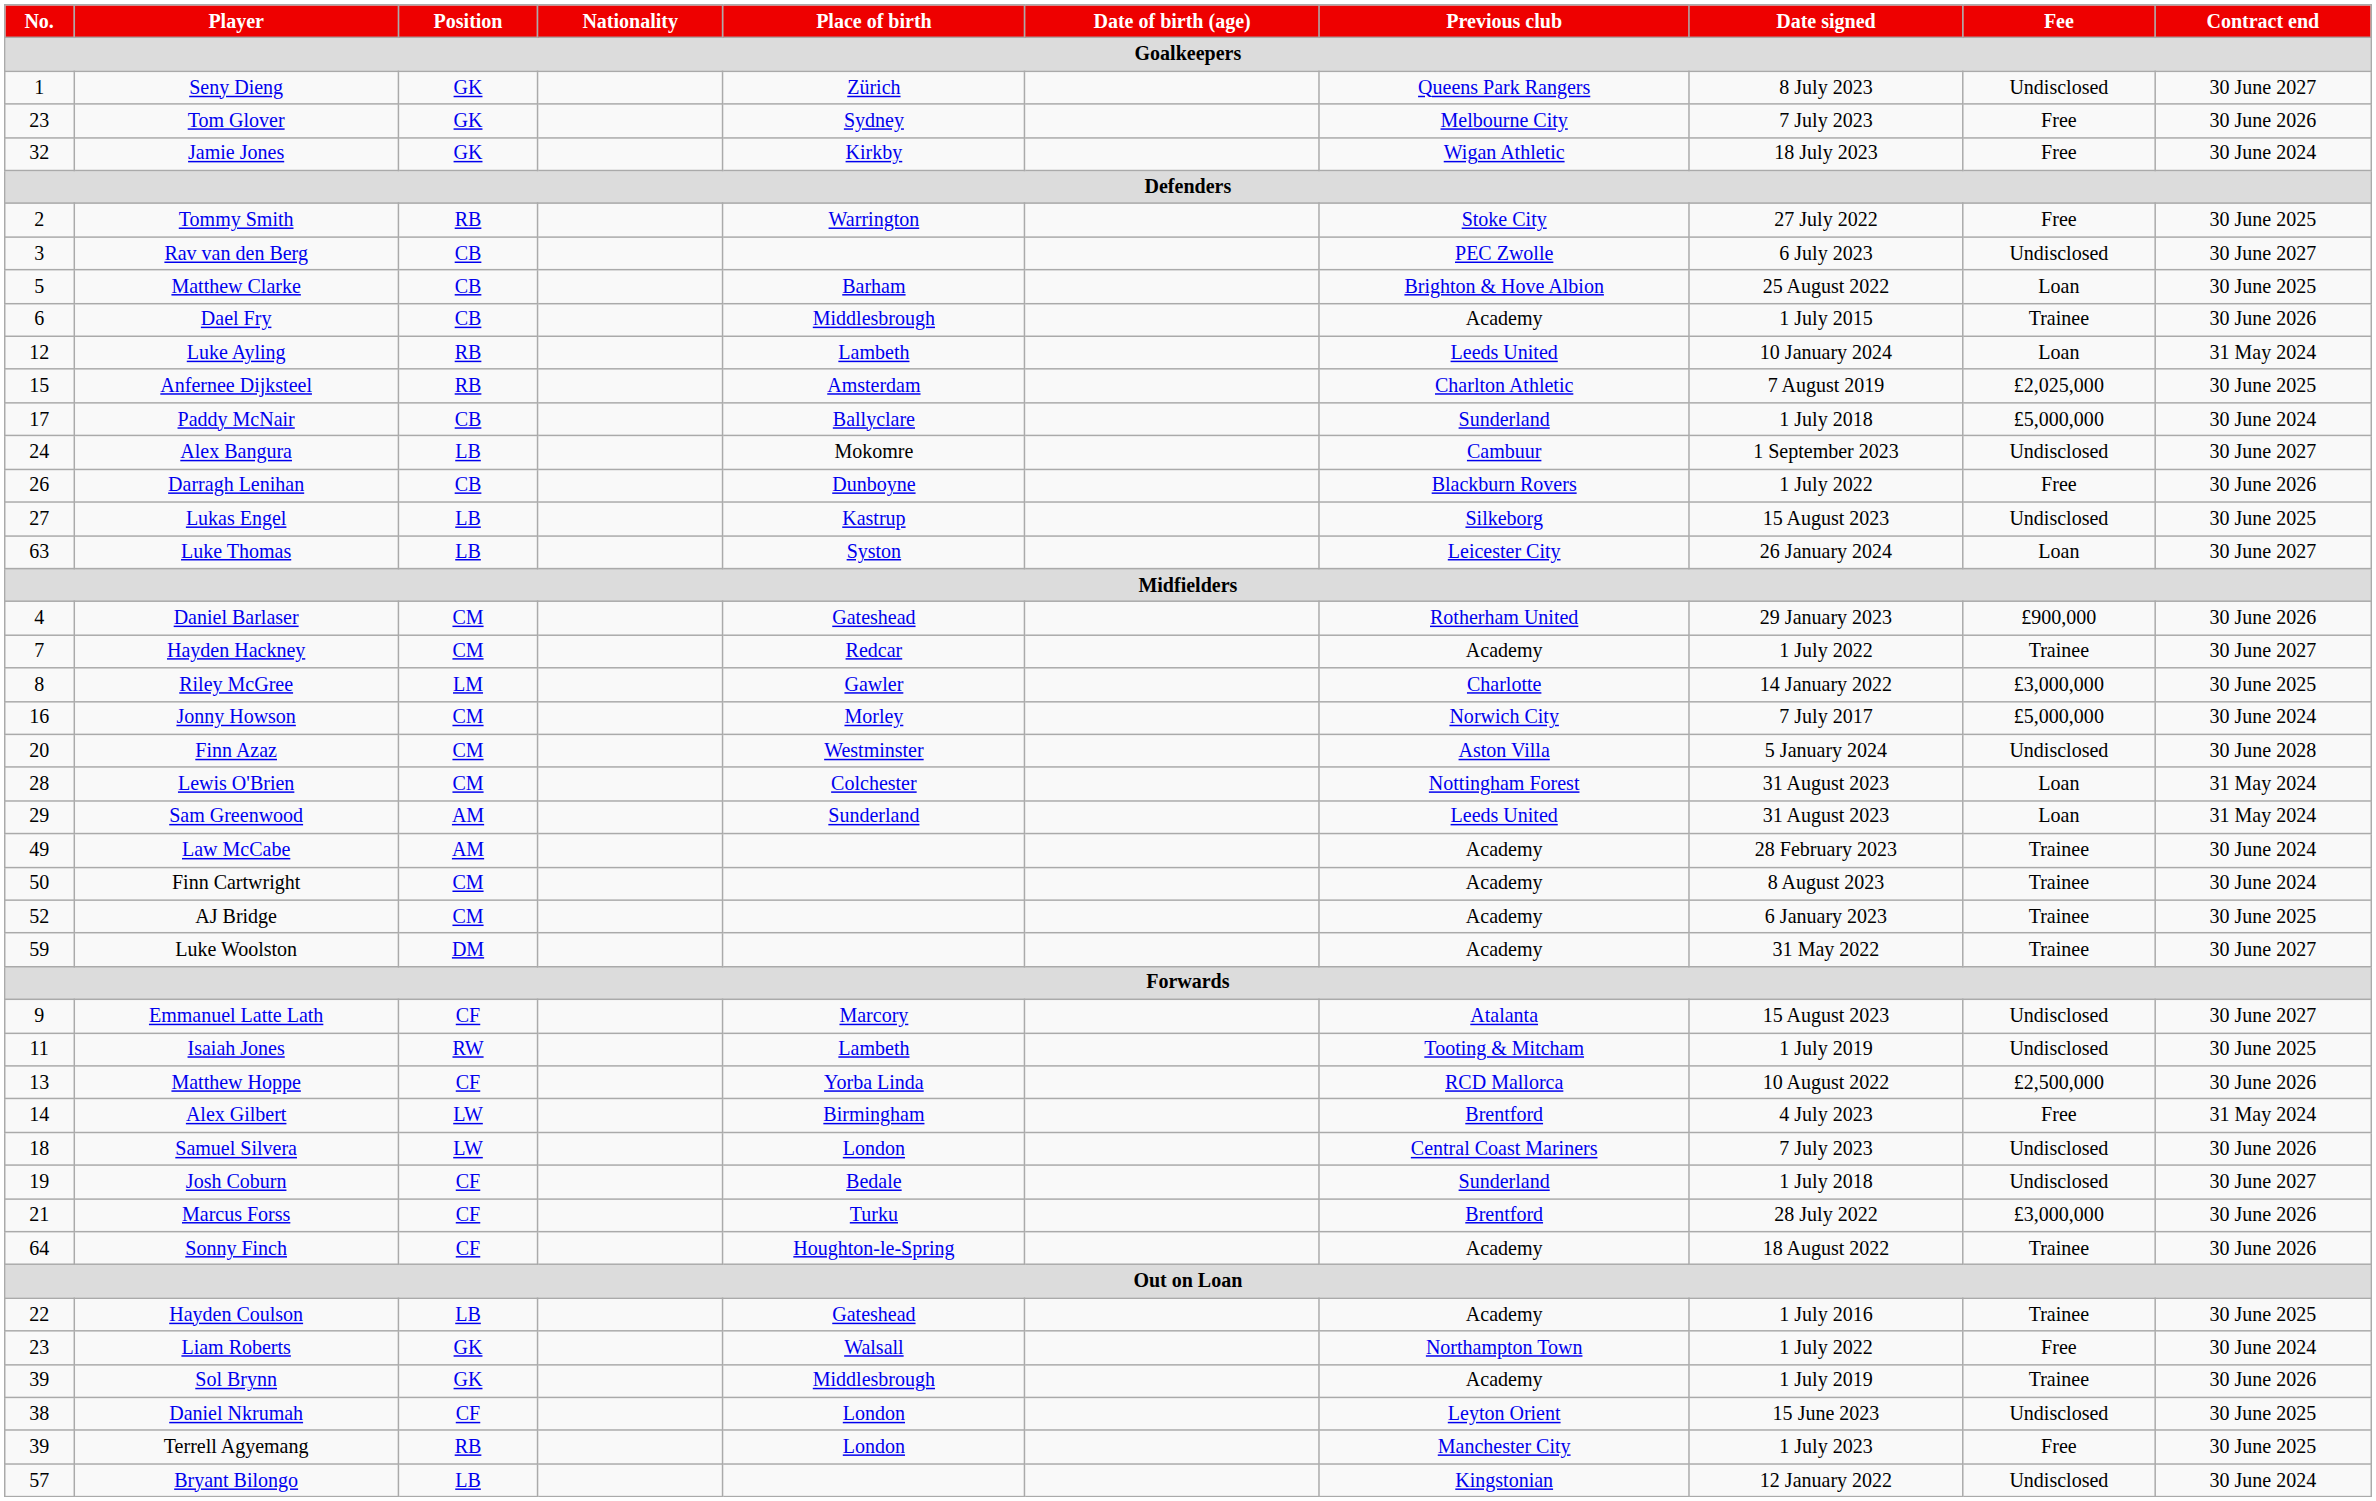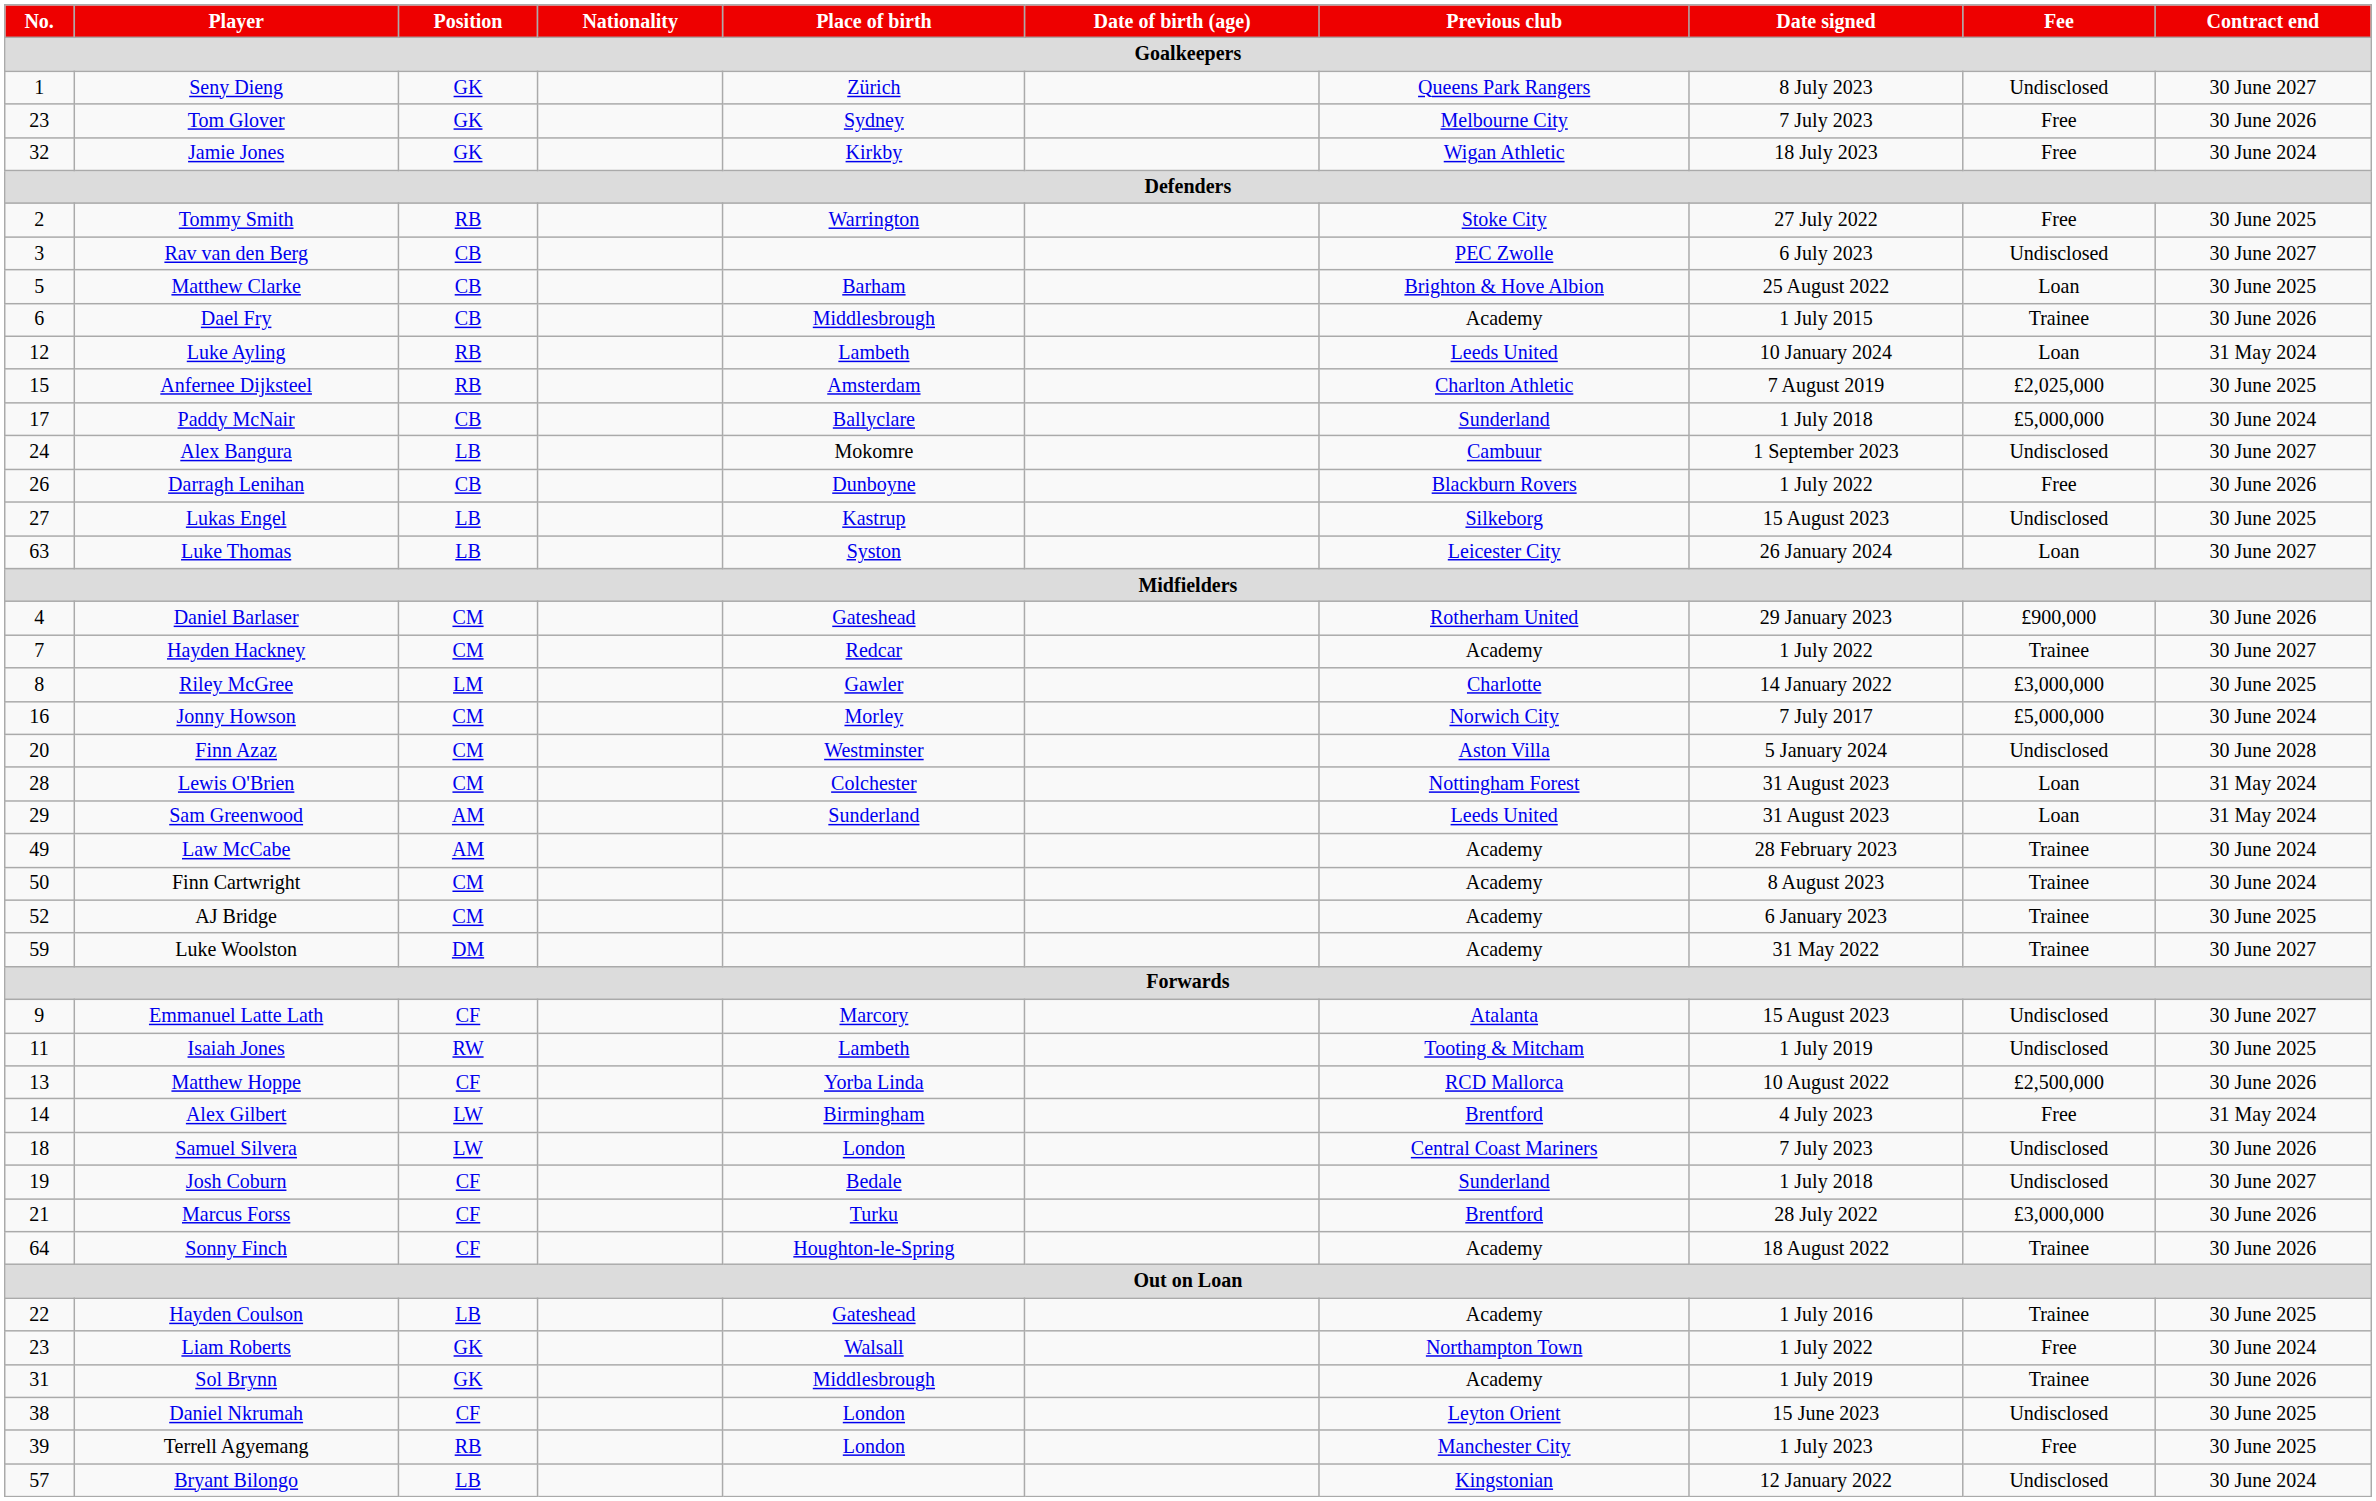(39, 1380) 39 -> (39, 1380) 31
